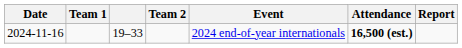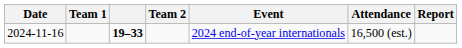(128, 33) normal -> (128, 33) bold
(382, 33) bold -> (381, 33) normal
